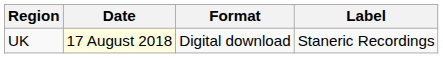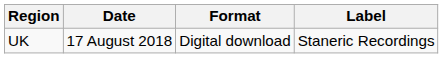(119, 40) lightyellow background -> (119, 40) no background
